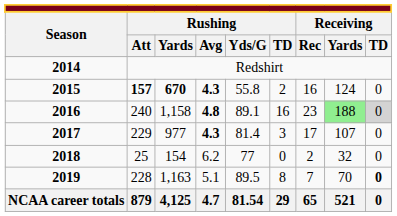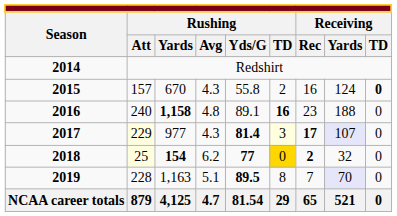(141, 89) bold -> (141, 89) normal
(175, 89) bold -> (175, 89) normal
(211, 89) bold -> (211, 89) normal
(378, 89) normal -> (378, 89) bold
(175, 111) normal -> (175, 111) bold
(211, 111) bold -> (211, 111) normal
(283, 111) normal -> (283, 111) bold
(345, 111) lightgreen background -> (345, 111) no background
(378, 111) lightgrey background -> (378, 111) no background
(141, 134) no background -> (141, 134) lightyellow background
(211, 134) bold -> (211, 134) normal
(248, 134) normal -> (248, 134) bold
(283, 134) no background -> (283, 134) lightyellow background
(310, 134) normal -> (310, 134) bold
(345, 134) no background -> (345, 134) lavender background
(141, 156) no background -> (141, 156) lightyellow background
(175, 156) normal -> (175, 156) bold
(248, 156) normal -> (248, 156) bold
(283, 156) no background -> (283, 156) gold background
(310, 156) normal -> (310, 156) bold
(248, 178) normal -> (248, 178) bold
(345, 178) no background -> (345, 178) lavender background
(378, 178) bold -> (378, 178) normal
